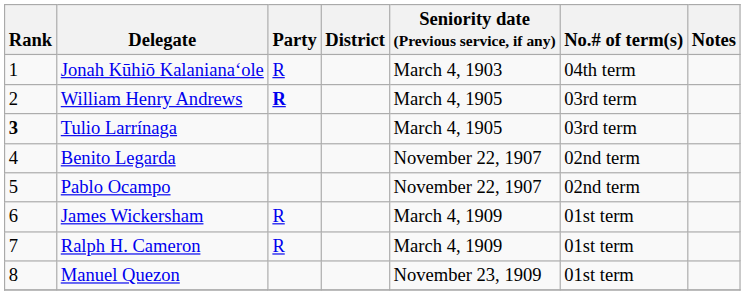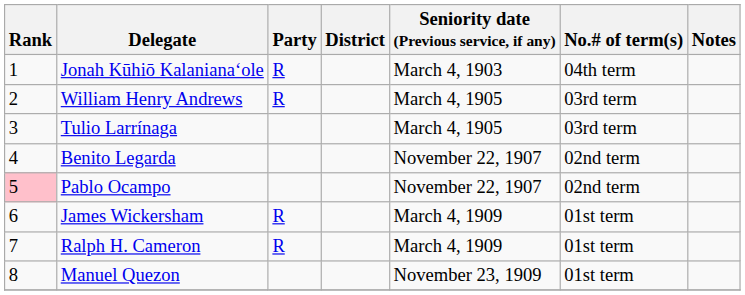(279, 98) bold -> (279, 98) normal
(13, 128) bold -> (13, 128) normal
(13, 187) no background -> (13, 187) pink background
